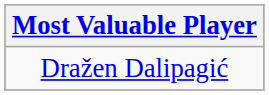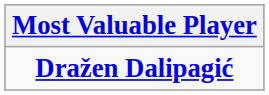(134, 68) normal -> (134, 68) bold
